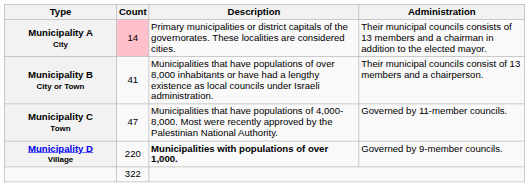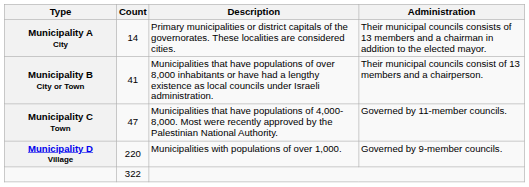(133, 38) pink background -> (133, 38) no background
(240, 154) bold -> (246, 148) normal
